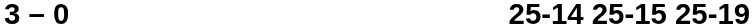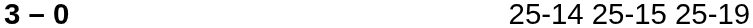(629, 14) bold -> (629, 14) normal
